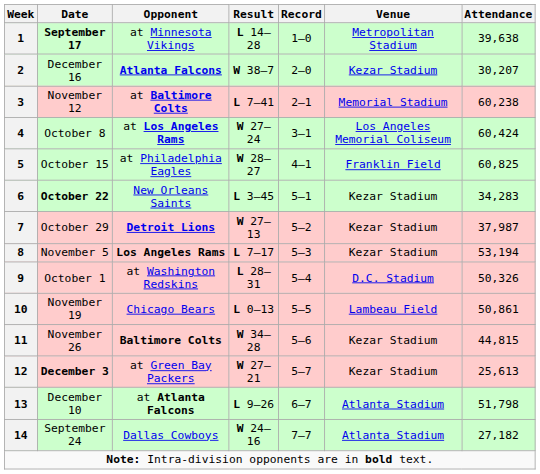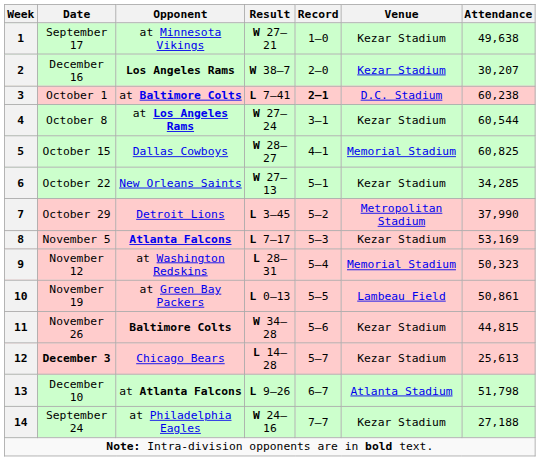(75, 39) bold -> (77, 39) normal
(254, 39) L 14–28 -> (270, 39) W 27–21
(393, 39) Metropolitan Stadium -> (401, 39) Kezar Stadium
(498, 39) 39,638 -> (498, 39) 49,638
(171, 70) Atlanta Falcons -> (180, 70) Los Angeles Rams
(75, 102) November 12 -> (77, 95) October 1
(301, 102) normal -> (318, 95) bold
(393, 102) Memorial Stadium -> (401, 95) D.C. Stadium
(393, 133) Los Angeles Memorial Coliseum -> (401, 120) Kezar Stadium
(498, 133) 60,424 -> (498, 120) 60,544
(171, 165) at Philadelphia Eagles -> (180, 151) Dallas Cowboys
(393, 165) Franklin Field -> (401, 151) Memorial Stadium
(75, 196) bold -> (77, 183) normal
(254, 196) L 3–45 -> (270, 183) W 27–13
(498, 196) 34,283 -> (498, 183) 34,285
(171, 228) bold -> (180, 214) normal
(254, 228) W 27–13 -> (270, 214) L 3–45
(393, 228) Kezar Stadium -> (401, 214) Metropolitan Stadium
(498, 228) 37,987 -> (498, 214) 37,990
(171, 252) Los Angeles Rams -> (180, 239) Atlanta Falcons
(498, 252) 53,194 -> (498, 239) 53,169
(75, 277) October 1 -> (77, 264) November 12
(393, 277) D.C. Stadium -> (401, 264) Memorial Stadium
(498, 277) 50,326 -> (498, 264) 50,323
(171, 309) Chicago Bears -> (180, 296) at Green Bay Packers
(171, 372) at Green Bay Packers -> (180, 359) Chicago Bears
(254, 372) W 27–21 -> (270, 359) L 14–28
(171, 435) Dallas Cowboys -> (180, 422) at Philadelphia Eagles
(393, 435) Atlanta Stadium -> (401, 422) Kezar Stadium
(498, 435) 27,182 -> (498, 422) 27,188
